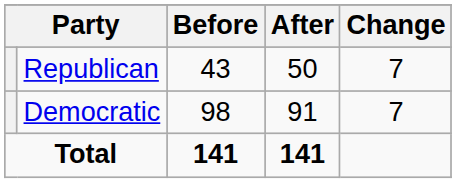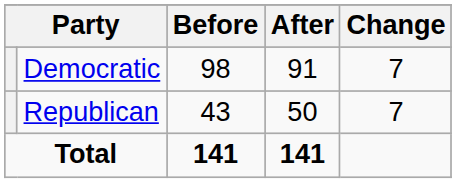rows swapped: (92, 111) <-> (91, 68)
